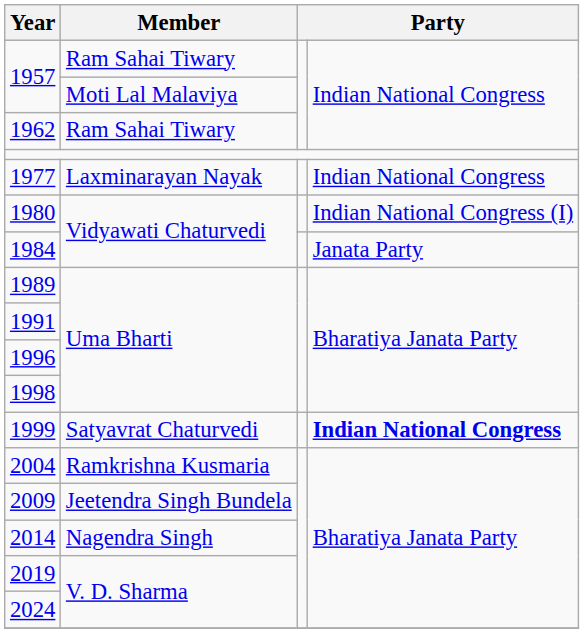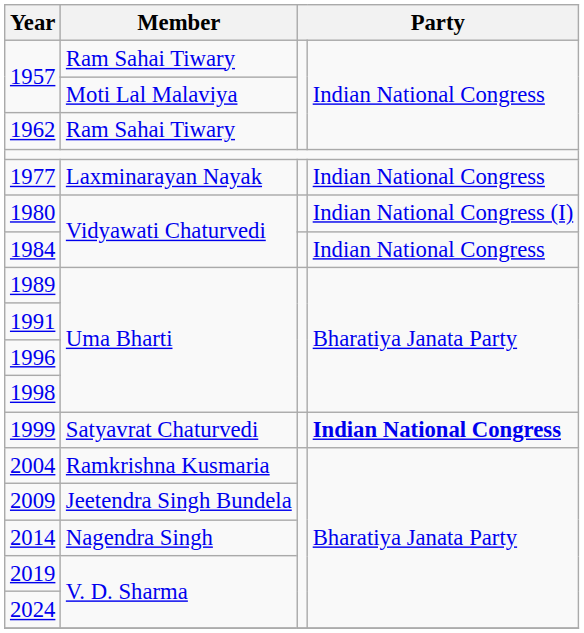(368, 249) Janata Party -> (429, 249) Indian National Congress
